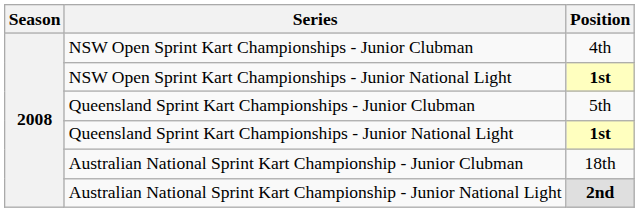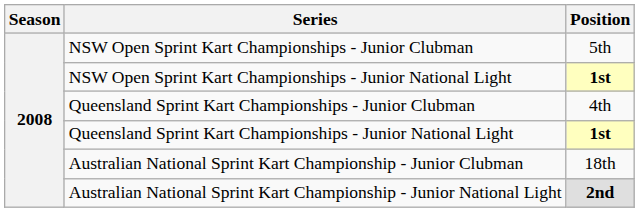(600, 47) 4th -> (600, 47) 5th
(600, 105) 5th -> (600, 105) 4th
